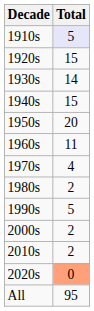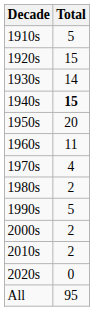(71, 36) lavender background -> (71, 36) no background
(71, 101) normal -> (71, 101) bold
(71, 274) lightsalmon background -> (71, 274) no background
